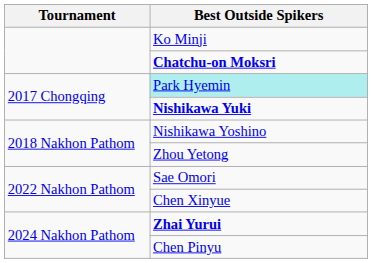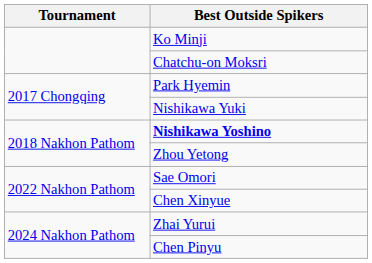(214, 62) bold -> (210, 62) normal
(192, 85) paleturquoise background -> (192, 85) no background
(202, 108) bold -> (199, 108) normal
(210, 131) normal -> (212, 131) bold
(187, 223) bold -> (184, 223) normal
